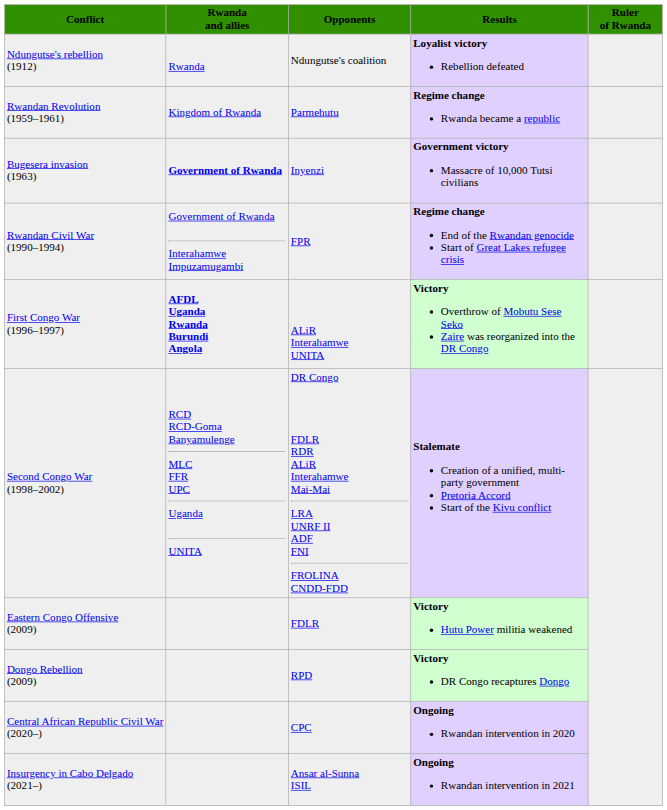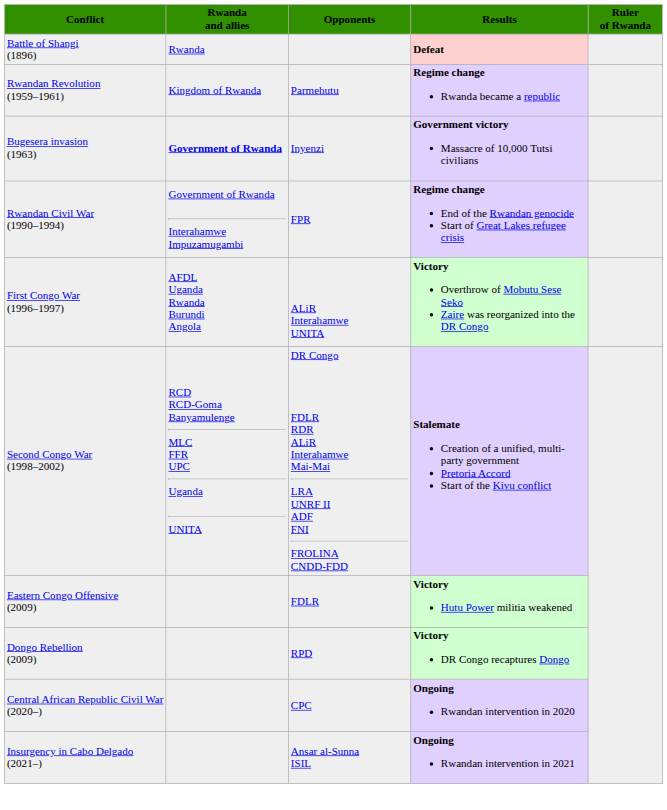+ row: (43, 49)
- row: (55, 60)
(188, 324) bold -> (187, 302) normal
